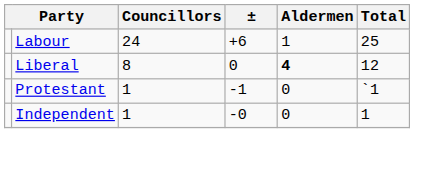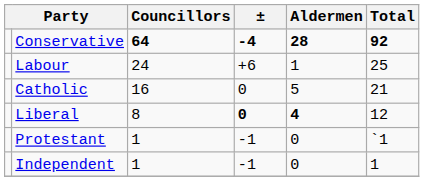+ row: (70, 41)
+ row: (52, 91)
(233, 66) normal -> (242, 115) bold
(238, 115) -0 -> (247, 164) -1
